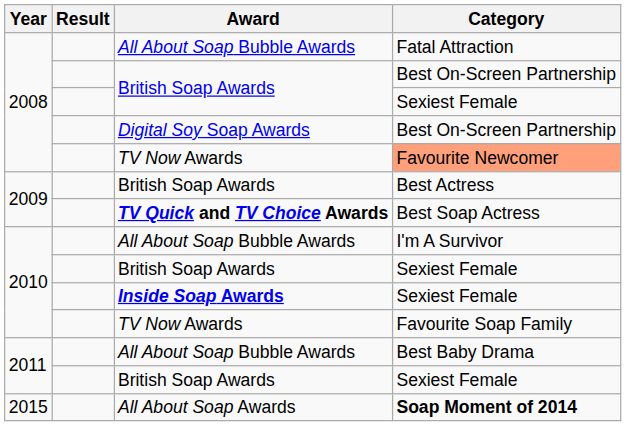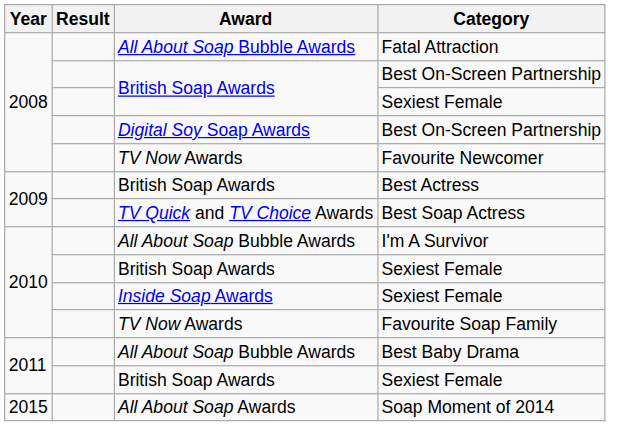(477, 158) lightsalmon background -> (463, 158) no background
(253, 213) bold -> (246, 213) normal
(201, 296) bold -> (195, 296) normal
(487, 407) bold -> (468, 407) normal
